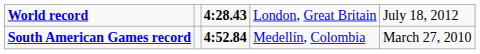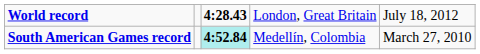(225, 37) no background -> (225, 37) paleturquoise background
